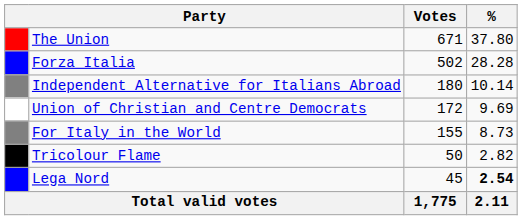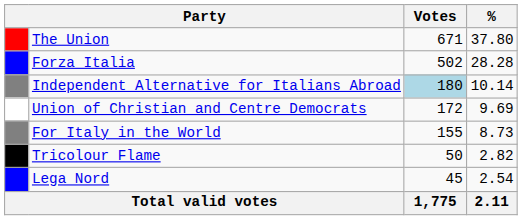(450, 86) no background -> (450, 86) lightblue background
(496, 179) bold -> (496, 179) normal
